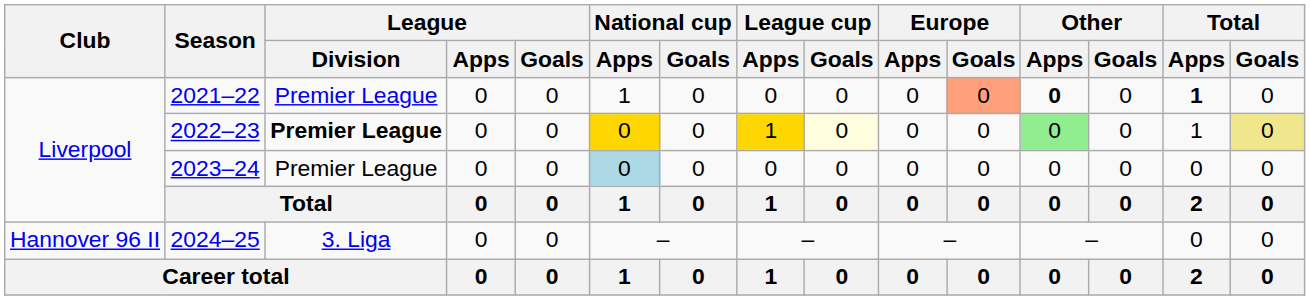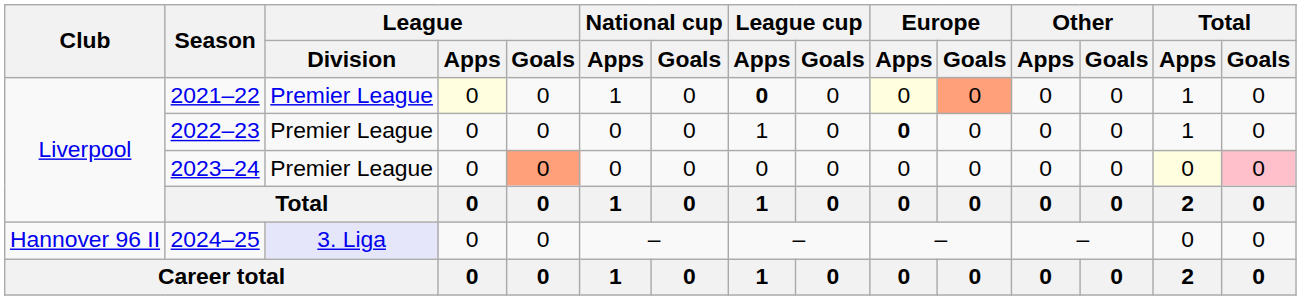(481, 95) no background -> (472, 95) lightyellow background
(771, 95) normal -> (762, 95) bold
(913, 95) no background -> (904, 95) lightyellow background
(1055, 95) bold -> (1046, 95) normal
(1196, 95) bold -> (1188, 95) normal
(356, 131) bold -> (352, 131) normal
(624, 131) gold background -> (615, 131) no background
(771, 131) gold background -> (762, 131) no background
(842, 131) lightyellow background -> (833, 131) no background
(913, 131) normal -> (904, 131) bold
(1055, 131) lightgreen background -> (1046, 131) no background
(1267, 131) khaki background -> (1259, 131) no background
(552, 167) no background -> (543, 167) lightsalmon background
(624, 167) lightblue background -> (615, 167) no background
(1196, 167) no background -> (1188, 167) lightyellow background
(1267, 167) no background -> (1259, 167) pink background
(356, 240) no background -> (352, 240) lavender background
